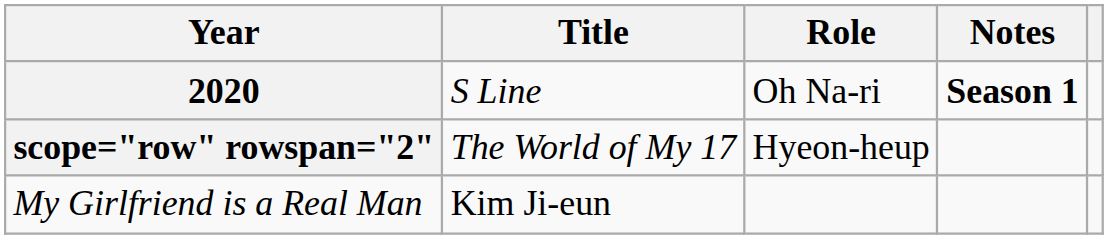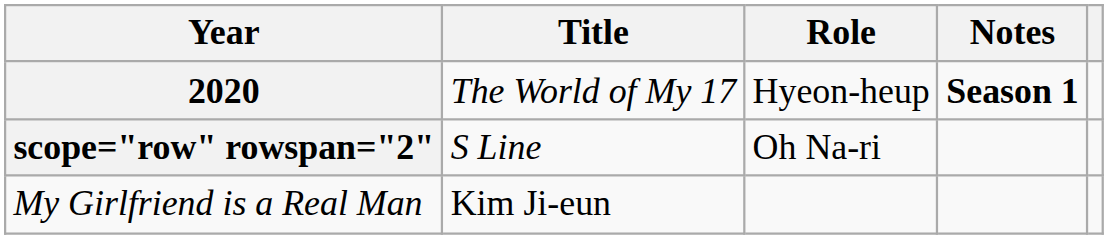(496, 89) S Line -> (593, 89) The World of My 17
(817, 89) Oh Na-ri -> (841, 89) Hyeon-heup
(593, 146) The World of My 17 -> (496, 146) S Line
(841, 146) Hyeon-heup -> (817, 146) Oh Na-ri
